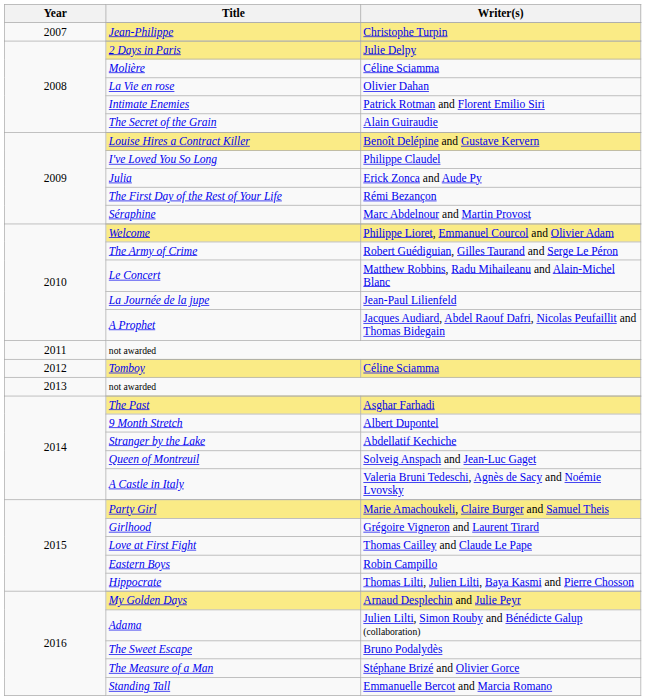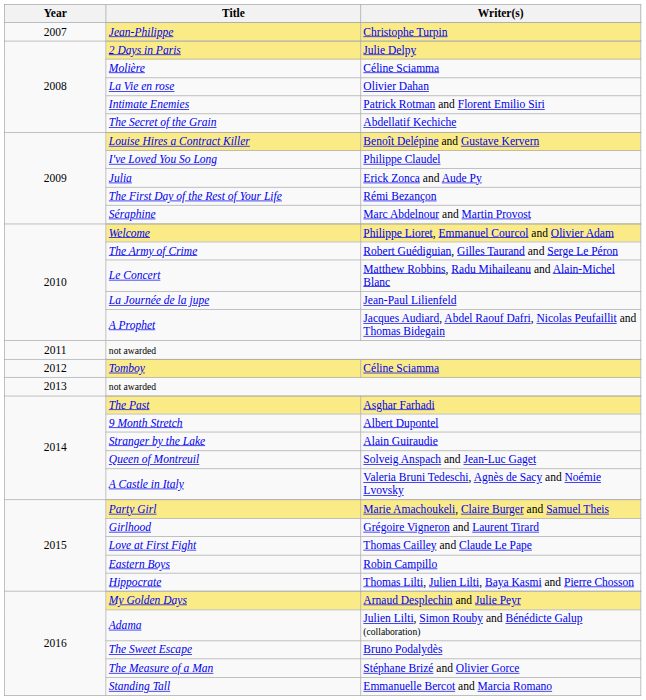(401, 123) Alain Guiraudie -> (410, 123) Abdellatif Kechiche
(410, 441) Abdellatif Kechiche -> (401, 441) Alain Guiraudie
